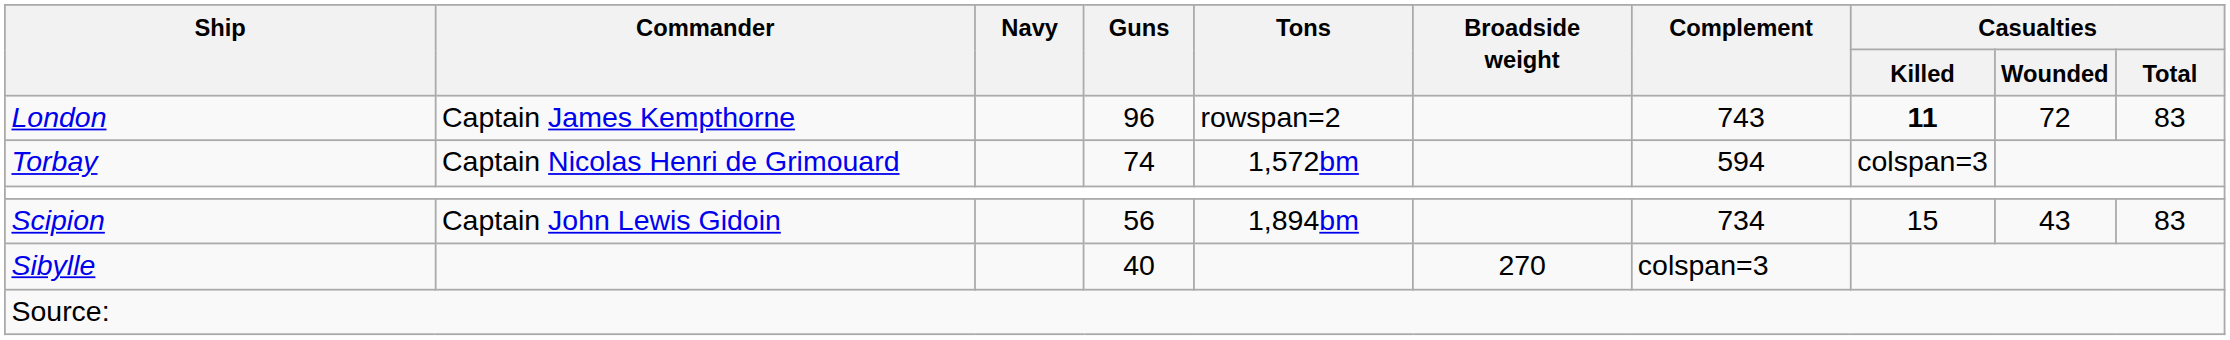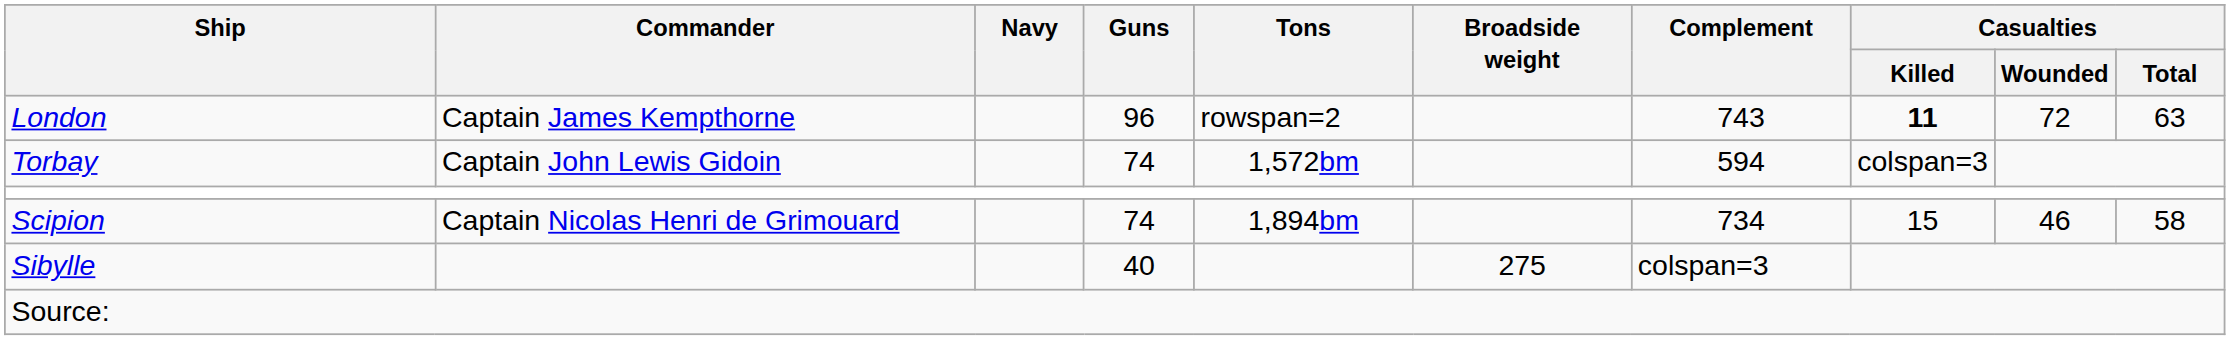(2170, 117) 83 -> (2170, 117) 63
(671, 162) Captain Nicolas Henri de Grimouard -> (611, 162) Captain John Lewis Gidoin
(611, 220) Captain John Lewis Gidoin -> (671, 220) Captain Nicolas Henri de Grimouard
(1139, 220) 56 -> (1139, 220) 74
(2055, 220) 43 -> (2055, 220) 46
(2170, 220) 83 -> (2170, 220) 58
(1522, 266) 270 -> (1522, 266) 275
